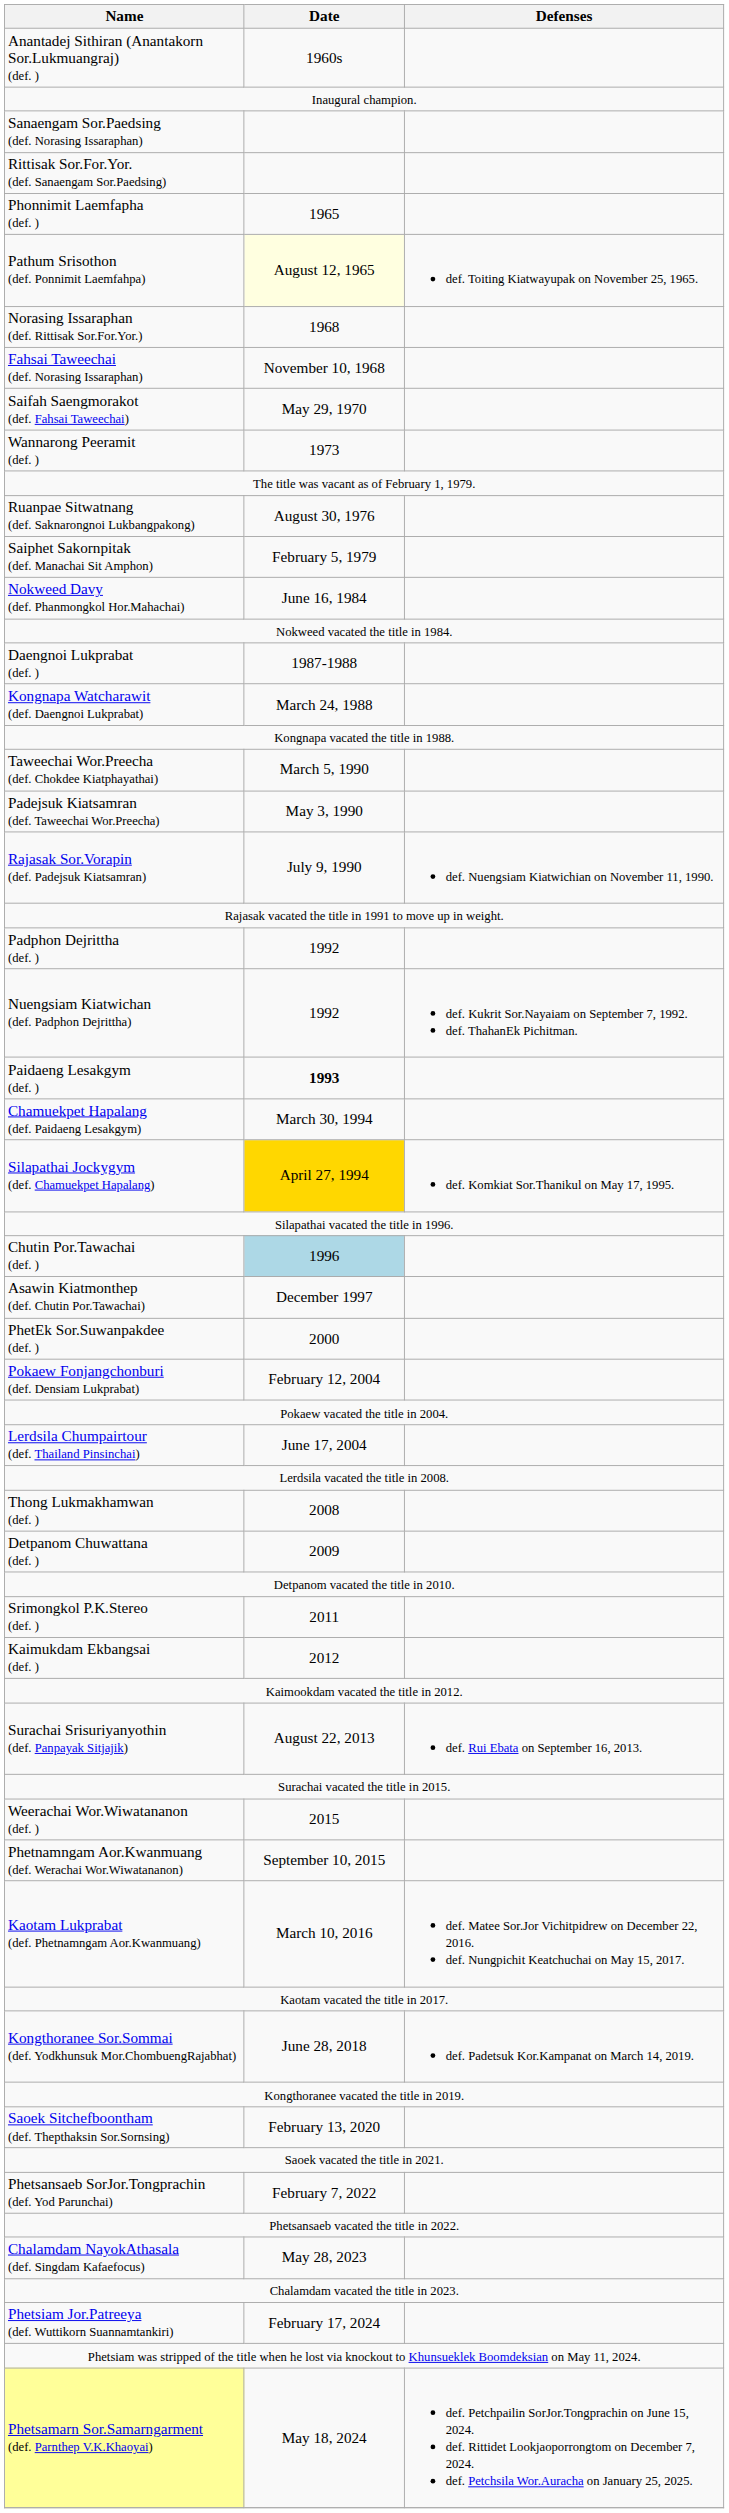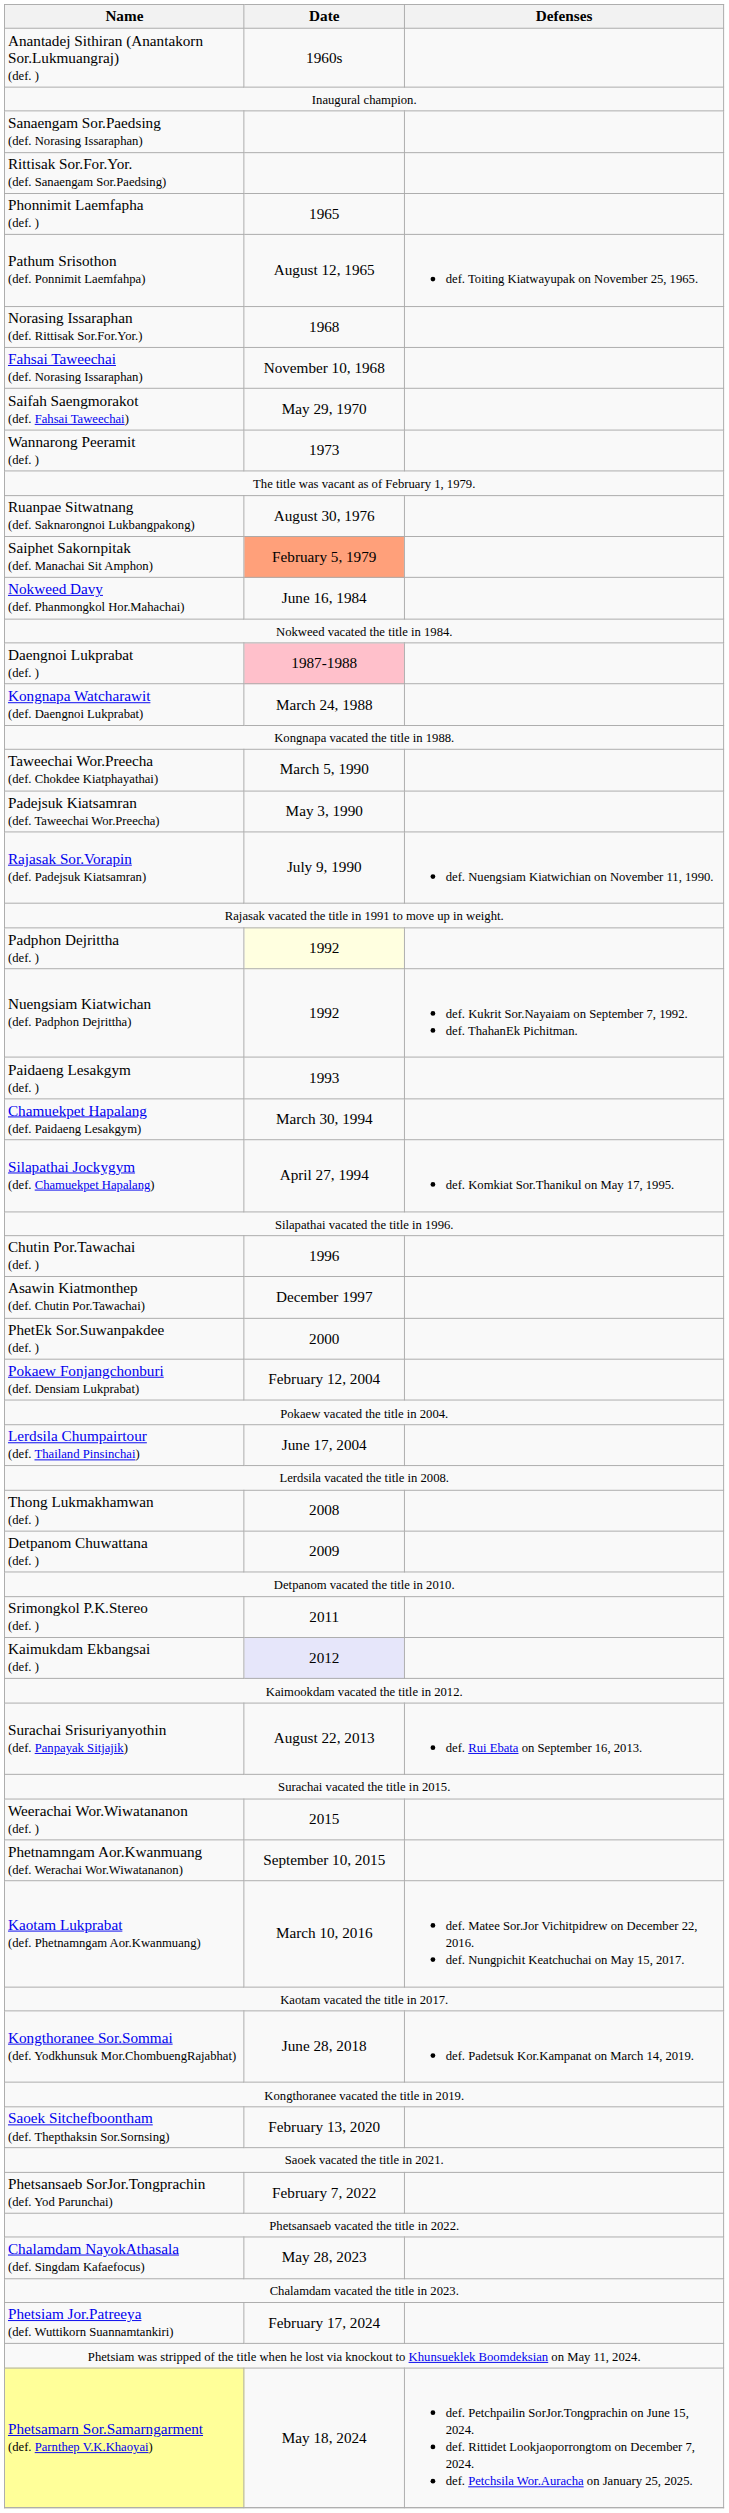(324, 270) lightyellow background -> (324, 270) no background
(324, 556) no background -> (324, 556) lightsalmon background
(324, 663) no background -> (324, 663) pink background
(324, 948) no background -> (324, 948) lightyellow background
(324, 1078) bold -> (324, 1078) normal
(324, 1175) gold background -> (324, 1175) no background
(324, 1256) lightblue background -> (324, 1256) no background
(324, 1658) no background -> (324, 1658) lavender background
